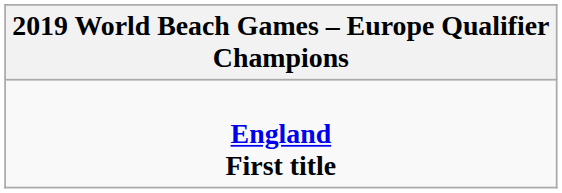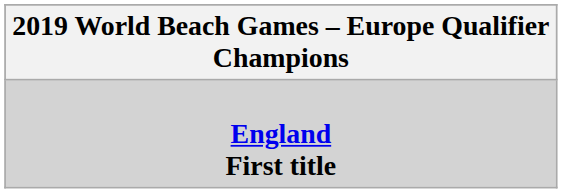(281, 149) no background -> (281, 149) lightgrey background
